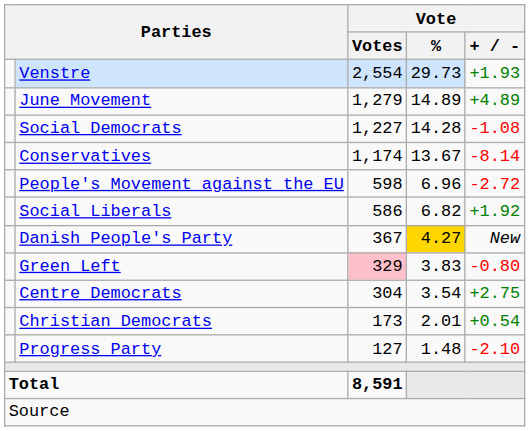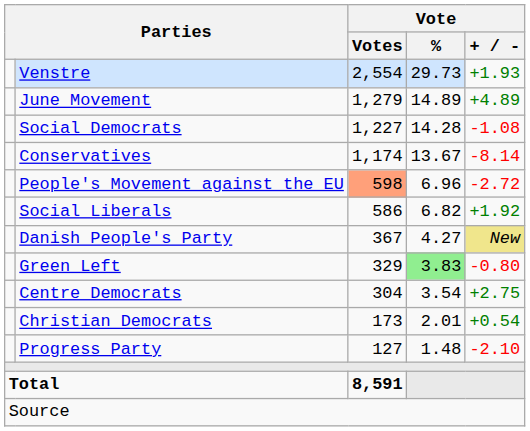(387, 184) no background -> (387, 184) lightsalmon background
(441, 239) gold background -> (441, 239) no background
(505, 239) no background -> (505, 239) khaki background
(387, 266) pink background -> (387, 266) no background
(441, 266) no background -> (441, 266) lightgreen background
